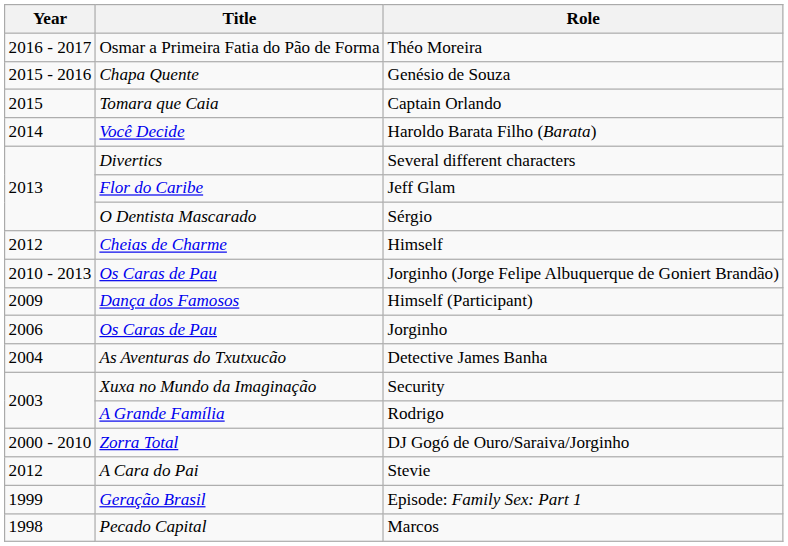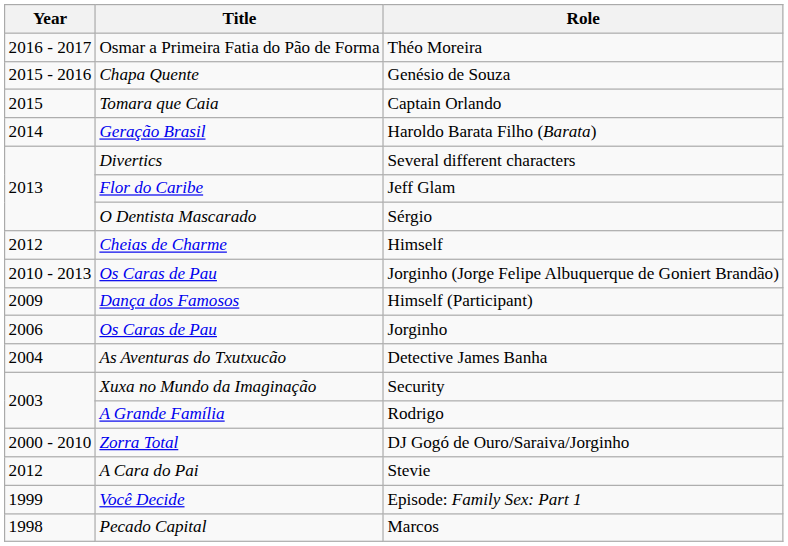(142, 132) Você Decide -> (152, 132) Geração Brasil
(152, 499) Geração Brasil -> (142, 499) Você Decide
